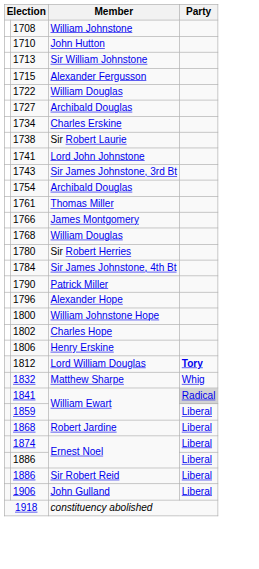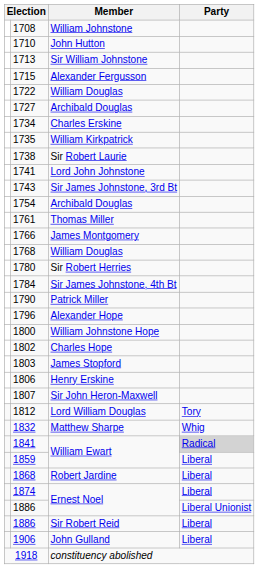+ row: (24, 140)
+ row: (24, 364)
+ row: (24, 396)
(192, 364) bold -> (191, 412) normal
(197, 460) Liberal -> (216, 508) Liberal Unionist
